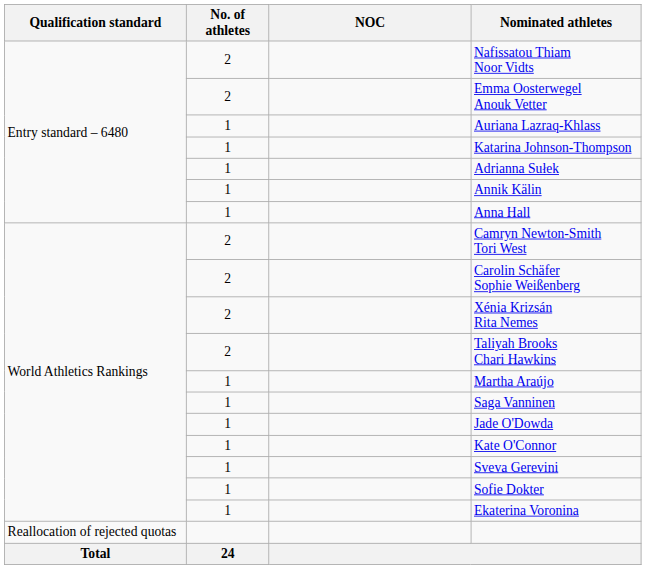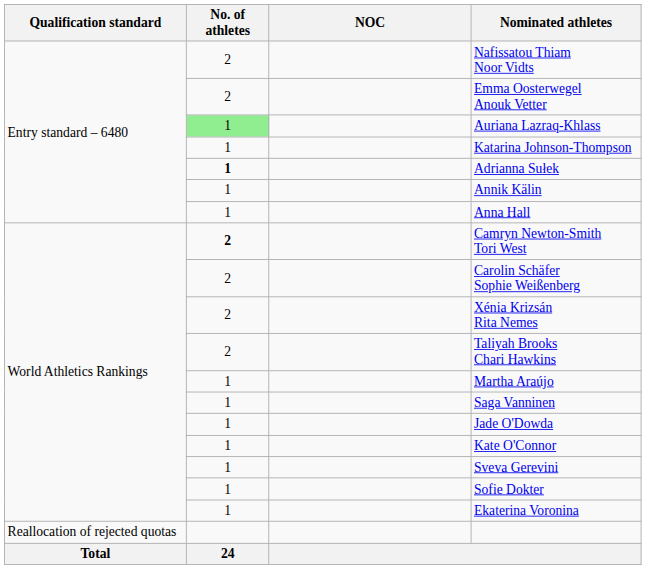(228, 125) no background -> (228, 125) lightgreen background
(228, 169) normal -> (228, 169) bold
(228, 241) normal -> (228, 241) bold
